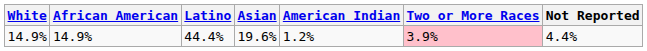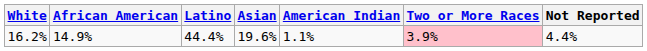(27, 36) 14.9% -> (27, 36) 16.2%
(298, 36) 1.2% -> (298, 36) 1.1%
